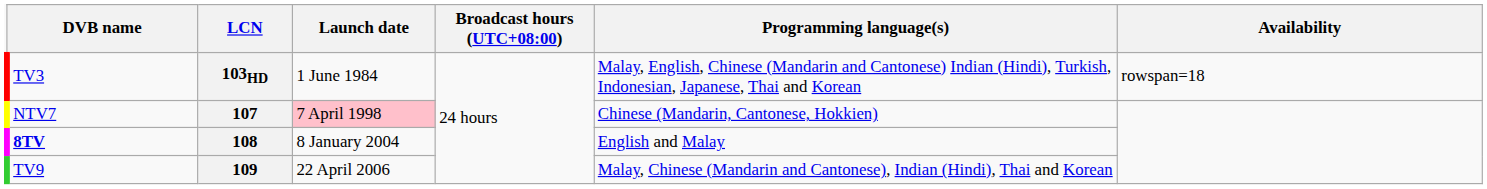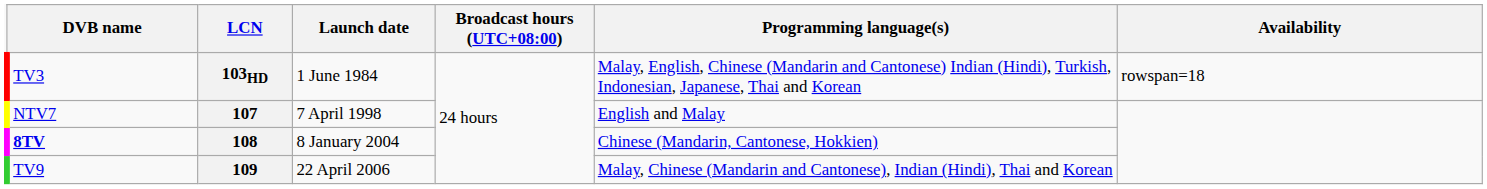(339, 114) pink background -> (339, 114) no background
(738, 114) Chinese (Mandarin, Cantonese, Hokkien) -> (661, 114) English and Malay
(661, 141) English and Malay -> (738, 141) Chinese (Mandarin, Cantonese, Hokkien)
